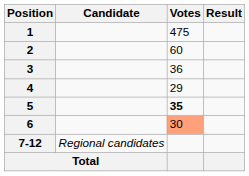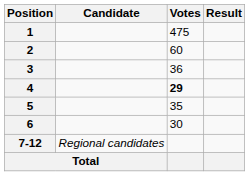(176, 87) normal -> (176, 87) bold
(176, 106) bold -> (176, 106) normal
(176, 124) lightsalmon background -> (176, 124) no background
